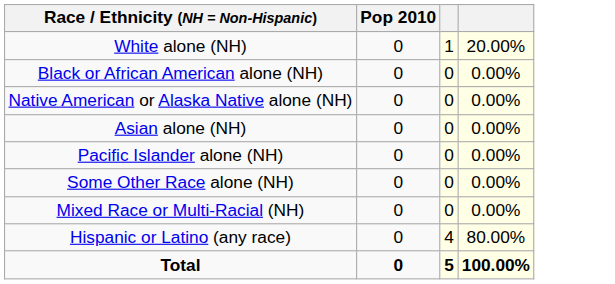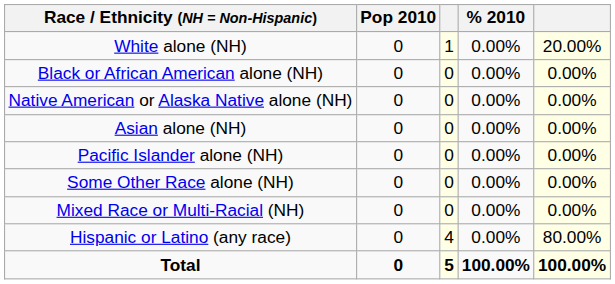+ column: (496, 18)
